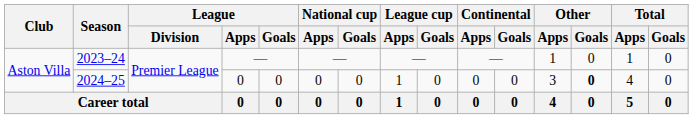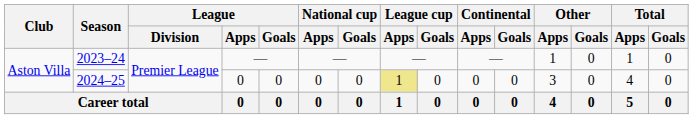(399, 80) no background -> (399, 80) khaki background
(591, 80) bold -> (591, 80) normal
